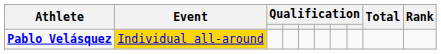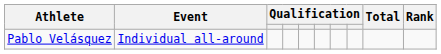(60, 39) bold -> (60, 39) normal
(191, 39) gold background -> (191, 39) no background
